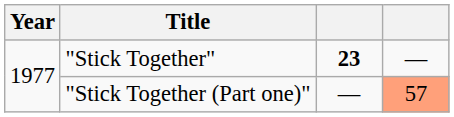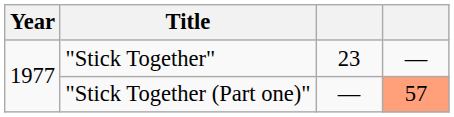(349, 58) bold -> (349, 58) normal
